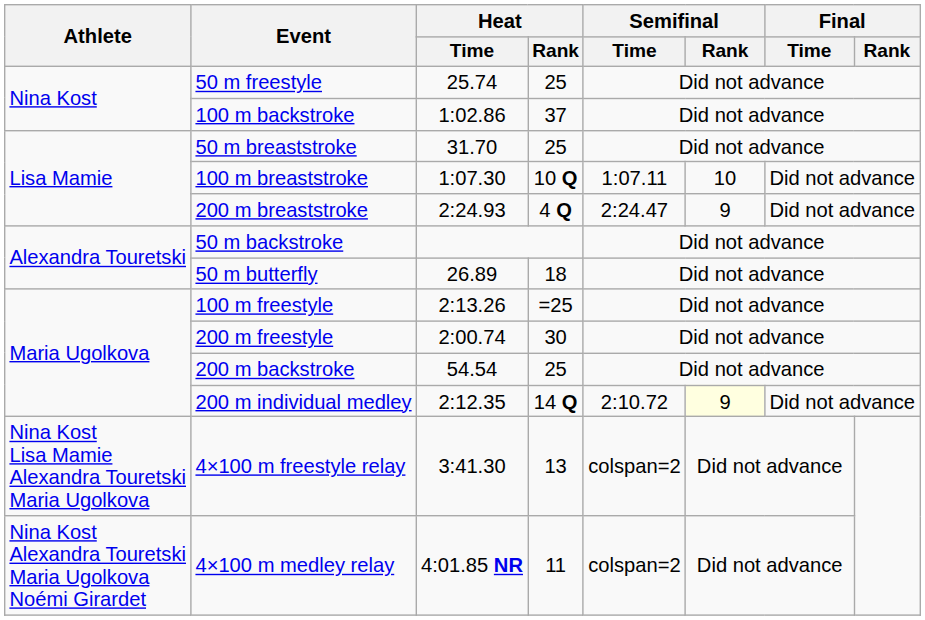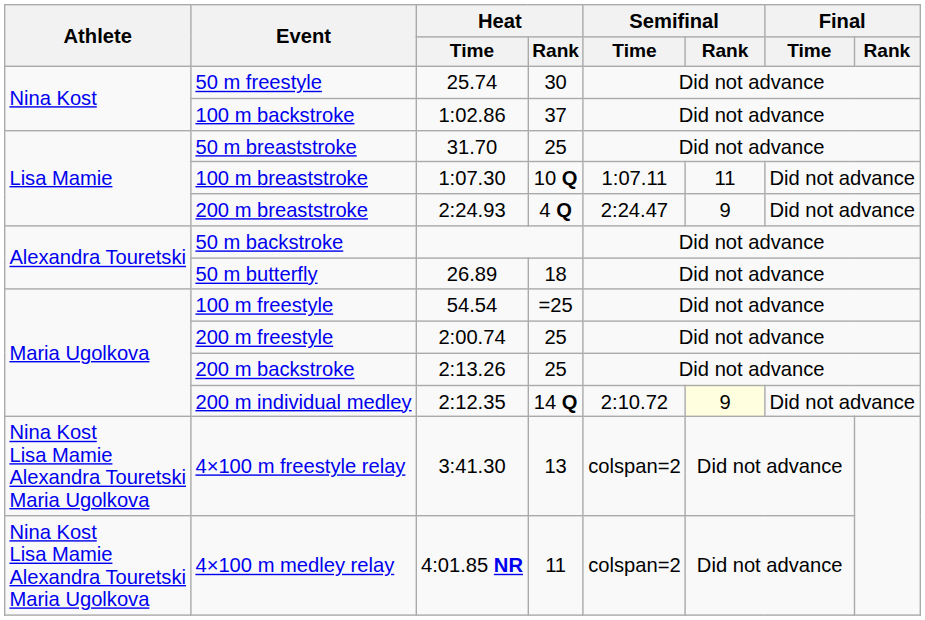(556, 83) 25 -> (556, 83) 30
(725, 178) 10 -> (725, 178) 11
(472, 306) 2:13.26 -> (472, 306) 54.54
(556, 338) 30 -> (556, 338) 25
(472, 370) 54.54 -> (472, 370) 2:13.26
(98, 566) Nina Kost Alexandra Touretski Maria Ugolkova Noémi Girardet -> (98, 566) Nina Kost Lisa Mamie Alexandra Touretski Maria Ugolkova
